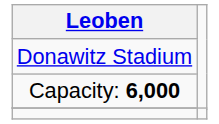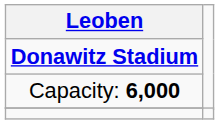(104, 56) normal -> (105, 56) bold
